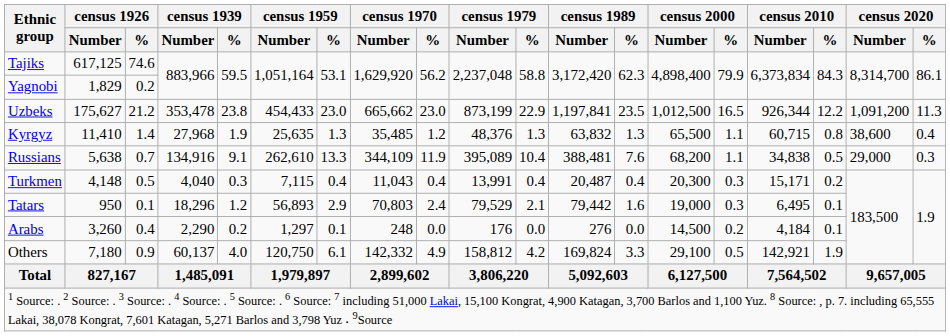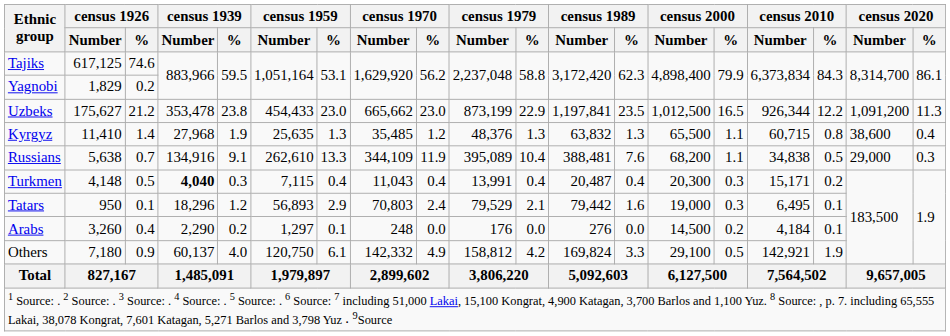(198, 181) normal -> (198, 181) bold
